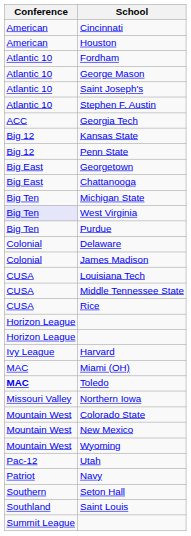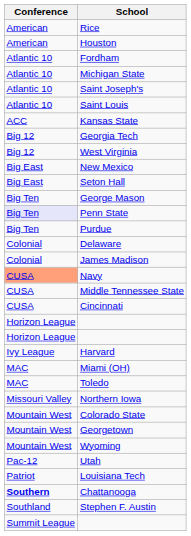(101, 27) Cincinnati -> (90, 27) Rice
(112, 74) George Mason -> (112, 74) Michigan State
(118, 105) Stephen F. Austin -> (104, 105) Saint Louis
(109, 120) Georgia Tech -> (109, 120) Kansas State
(109, 136) Kansas State -> (109, 136) Georgia Tech
(104, 151) Penn State -> (109, 151) West Virginia
(107, 167) Georgetown -> (107, 167) New Mexico
(108, 182) Chattanooga -> (102, 182) Seton Hall
(112, 197) Michigan State -> (112, 197) George Mason
(109, 213) West Virginia -> (104, 213) Penn State
(20, 275) no background -> (20, 275) lightsalmon background
(112, 275) Louisiana Tech -> (91, 275) Navy
(90, 306) Rice -> (101, 306) Cincinnati
(18, 383) bold -> (17, 383) normal
(107, 430) New Mexico -> (107, 430) Georgetown
(91, 476) Navy -> (112, 476) Louisiana Tech
(26, 492) normal -> (28, 492) bold
(102, 492) Seton Hall -> (108, 492) Chattanooga
(104, 507) Saint Louis -> (118, 507) Stephen F. Austin
